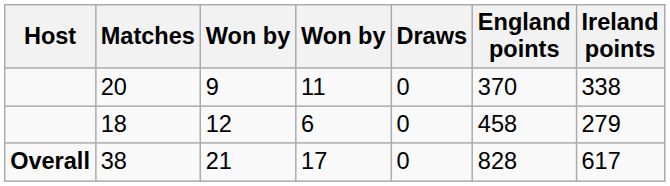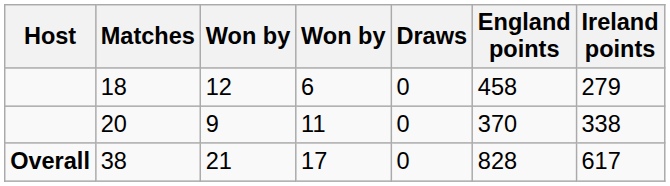rows swapped: (114, 124) <-> (114, 86)
